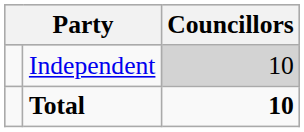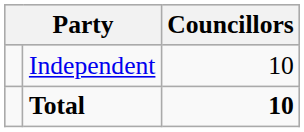(281, 65) lightgrey background -> (281, 65) no background
